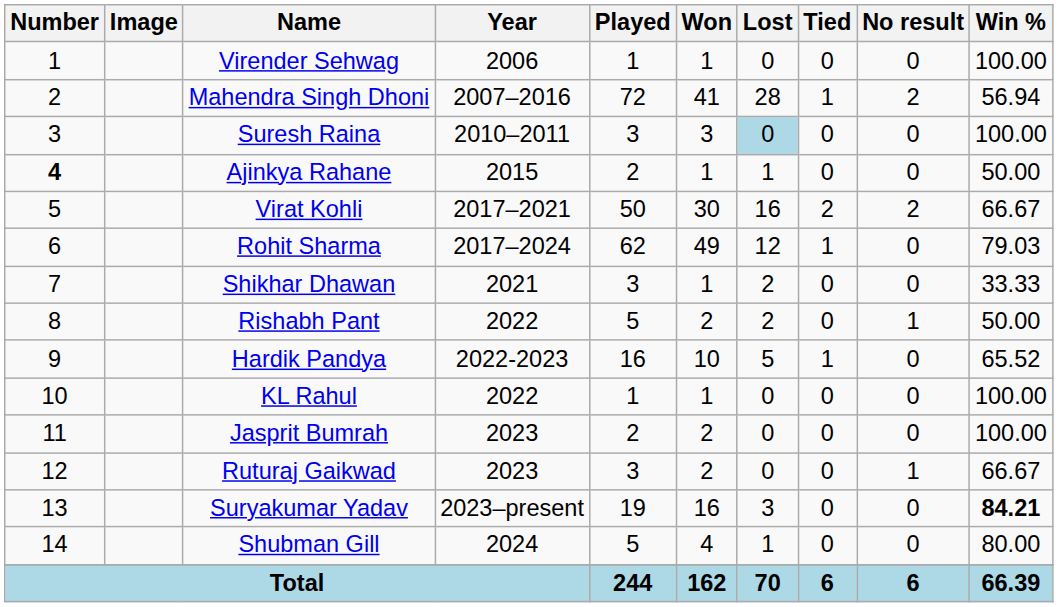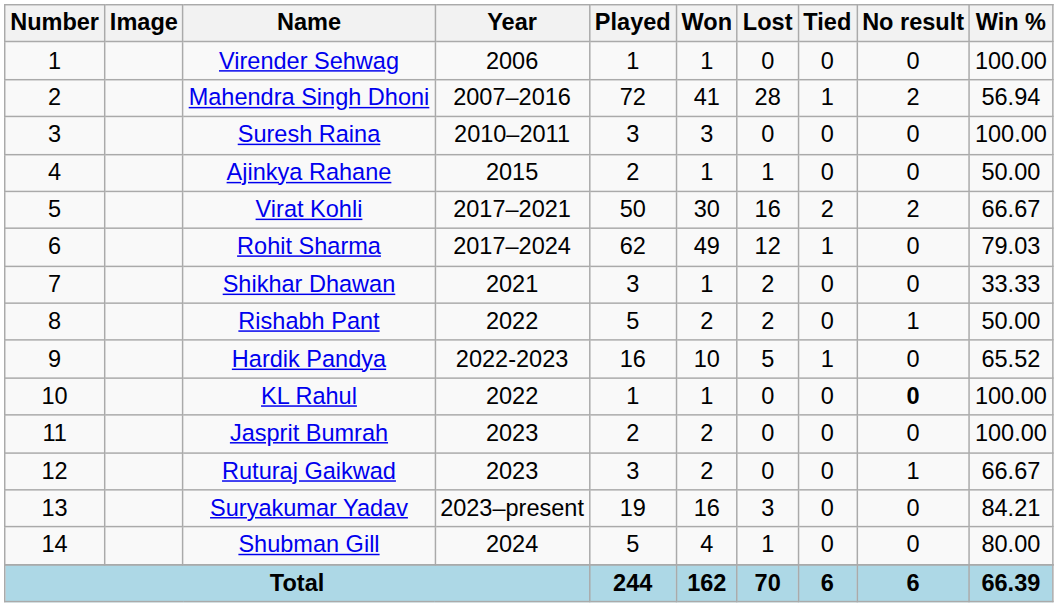(768, 135) lightblue background -> (768, 135) no background
(55, 172) bold -> (55, 172) normal
(913, 396) normal -> (913, 396) bold
(1011, 508) bold -> (1011, 508) normal
